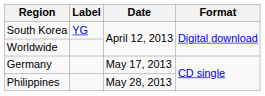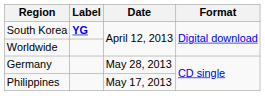(80, 30) normal -> (80, 30) bold
(139, 64) May 17, 2013 -> (139, 64) May 28, 2013
(139, 82) May 28, 2013 -> (139, 82) May 17, 2013
